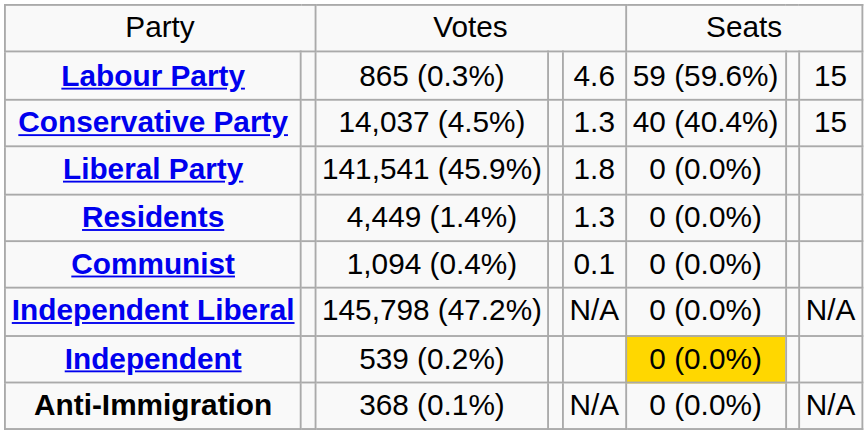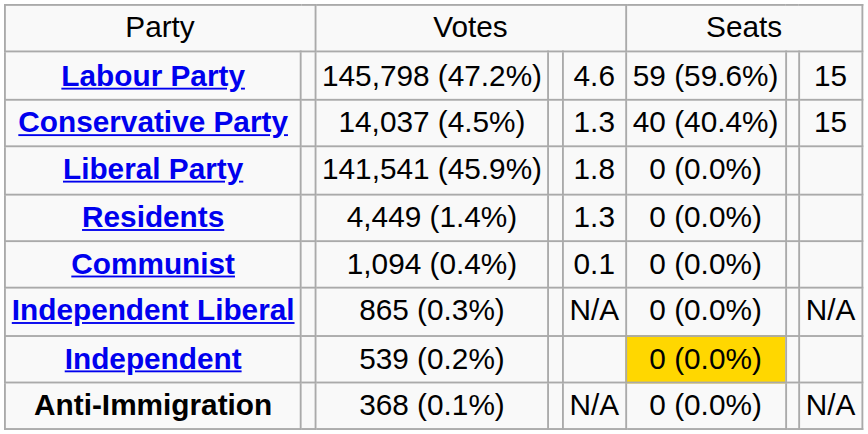(432, 75) 865 (0.3%) -> (432, 75) 145,798 (47.2%)
(432, 311) 145,798 (47.2%) -> (432, 311) 865 (0.3%)
